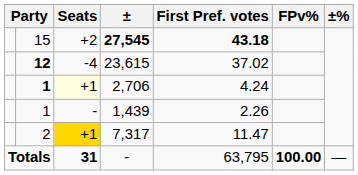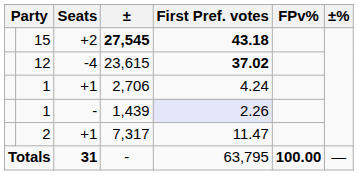(42, 63) bold -> (42, 63) normal
(250, 63) normal -> (250, 63) bold
(46, 87) bold -> (46, 87) normal
(89, 87) lightyellow background -> (89, 87) no background
(254, 110) no background -> (254, 110) lavender background
(89, 134) gold background -> (89, 134) no background
